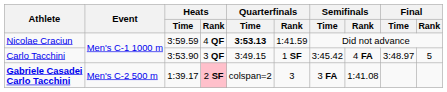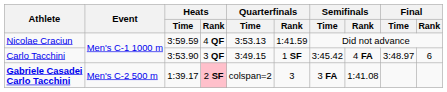(250, 41) bold -> (250, 41) normal
(429, 56) 5 -> (429, 56) 6
